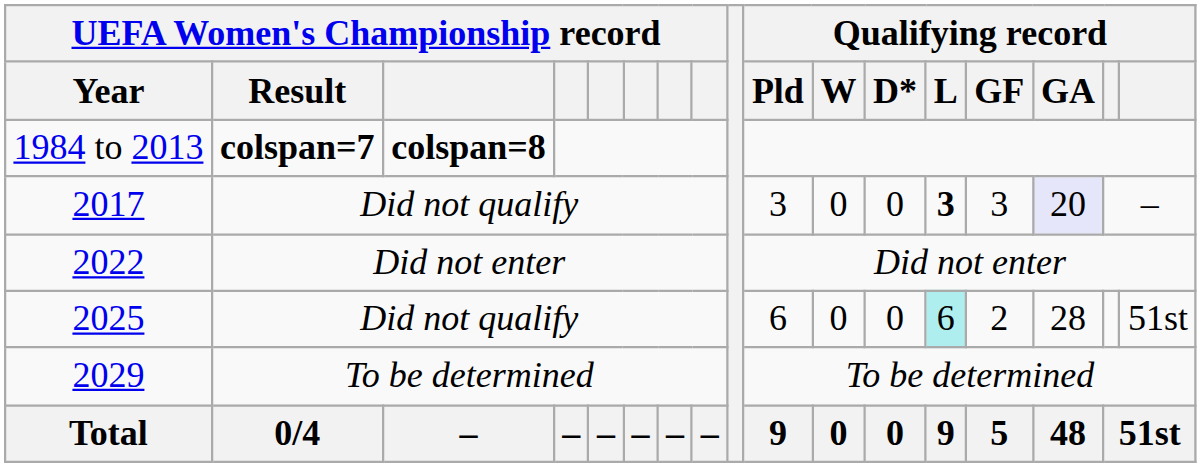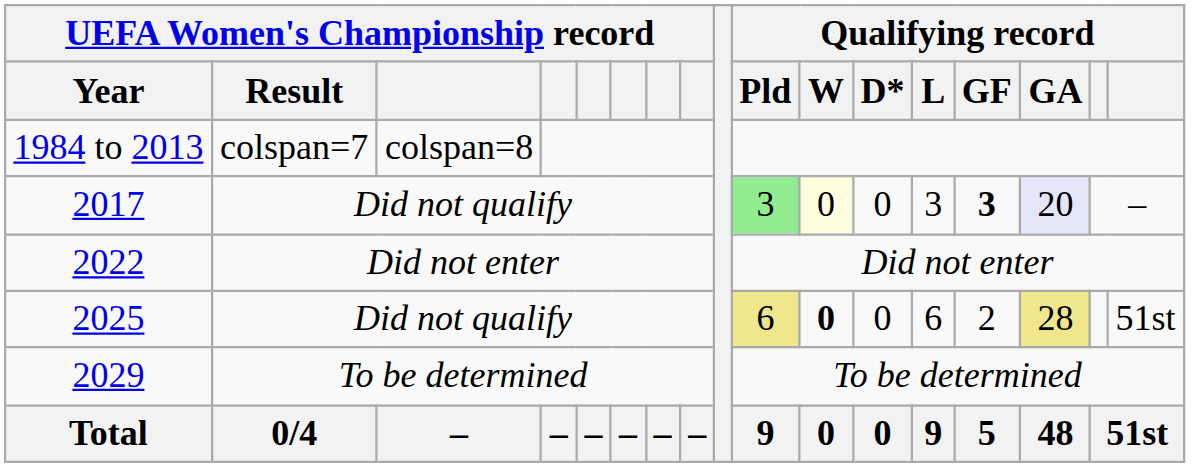(297, 147) bold -> (294, 147) normal
(468, 147) bold -> (459, 147) normal
(778, 204) no background -> (765, 204) lightgreen background
(839, 204) no background -> (826, 204) lightyellow background
(946, 204) bold -> (933, 204) normal
(999, 204) normal -> (987, 204) bold
(778, 318) no background -> (765, 318) khaki background
(839, 318) normal -> (826, 318) bold
(946, 318) paleturquoise background -> (933, 318) no background
(1068, 318) no background -> (1055, 318) khaki background
